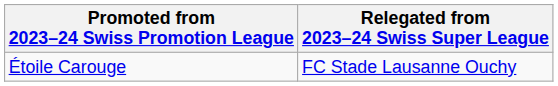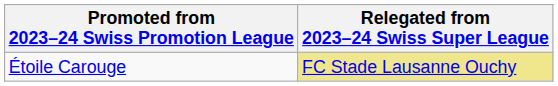(409, 66) no background -> (409, 66) khaki background
